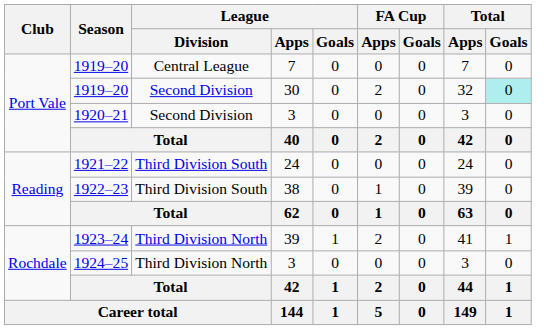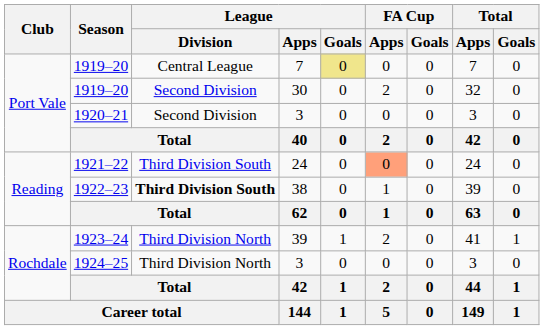(335, 66) no background -> (343, 66) khaki background
(509, 90) paleturquoise background -> (516, 90) no background
(378, 164) no background -> (386, 164) lightsalmon background
(201, 189) normal -> (205, 189) bold
